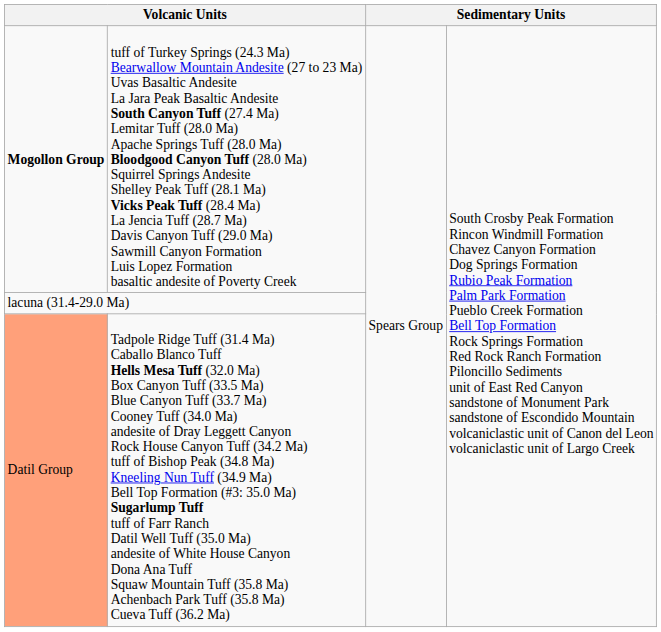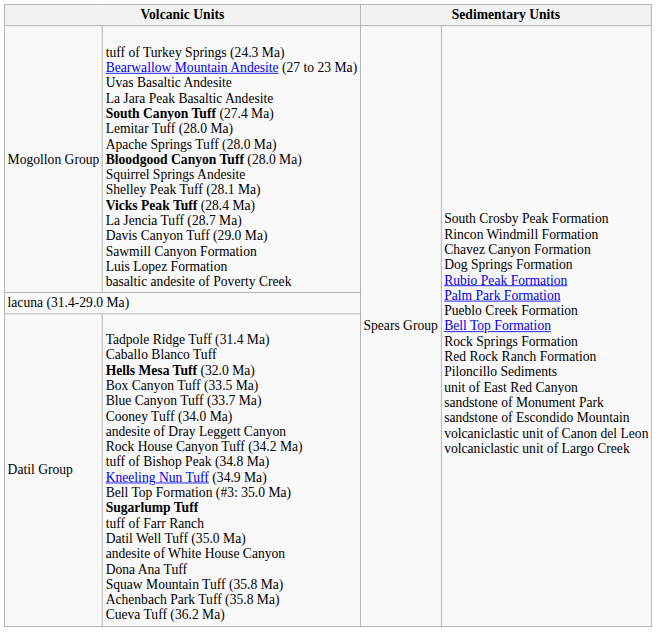(56, 159) bold -> (53, 159) normal
(40, 470) lightsalmon background -> (40, 470) no background
